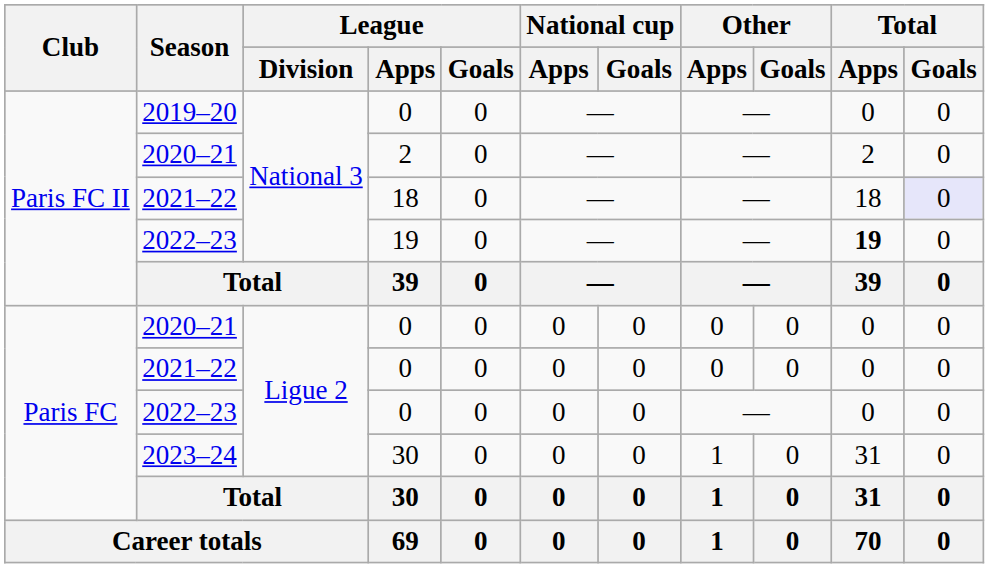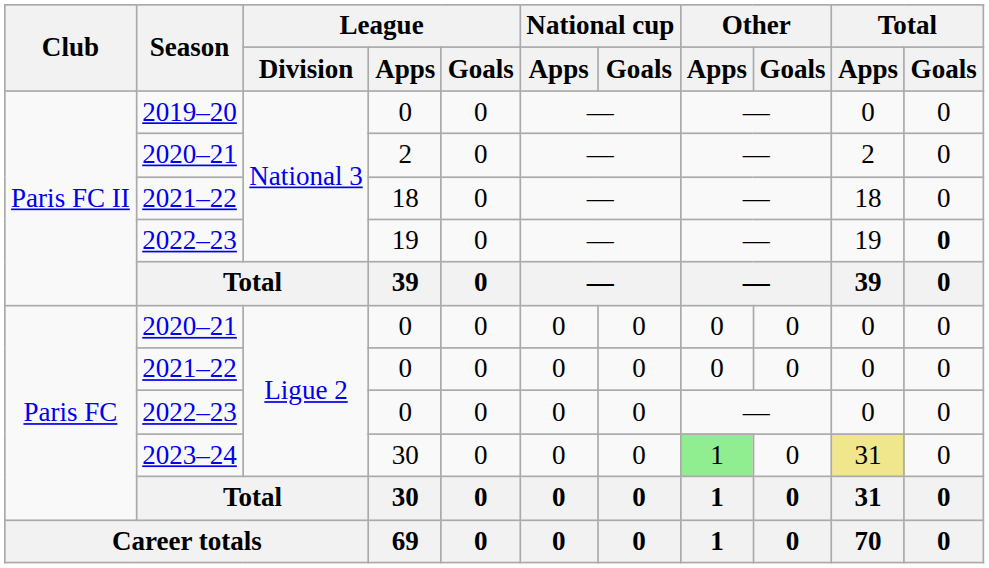(944, 197) lavender background -> (944, 197) no background
(868, 240) bold -> (868, 240) normal
(944, 240) normal -> (944, 240) bold
(717, 454) no background -> (717, 454) lightgreen background
(868, 454) no background -> (868, 454) khaki background
